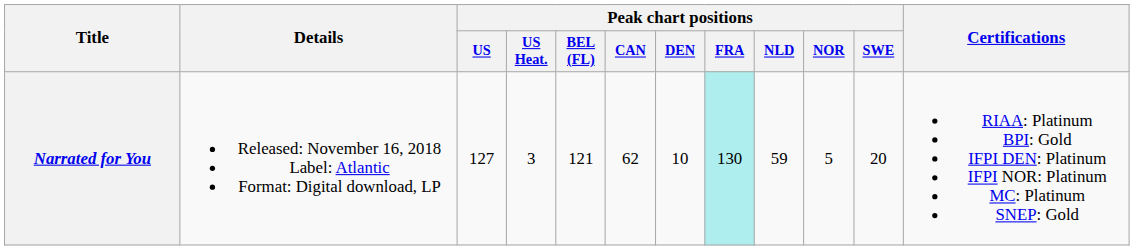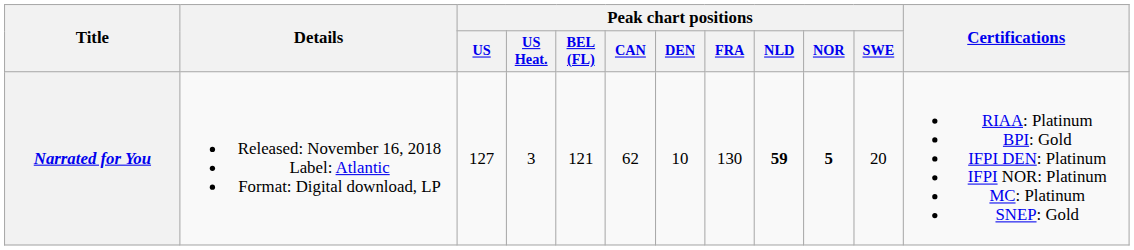(730, 158) paleturquoise background -> (730, 158) no background
(779, 158) normal -> (779, 158) bold
(829, 158) normal -> (829, 158) bold
